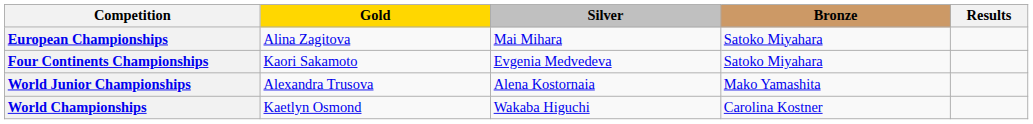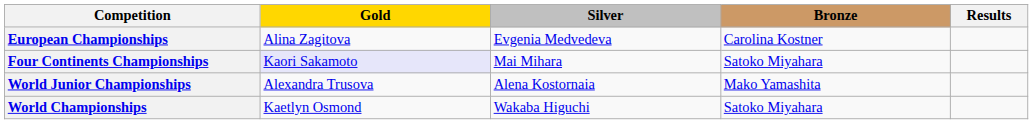(528, 38) Mai Mihara -> (553, 38) Evgenia Medvedeva
(773, 38) Satoko Miyahara -> (773, 38) Carolina Kostner
(310, 61) no background -> (310, 61) lavender background
(553, 61) Evgenia Medvedeva -> (528, 61) Mai Mihara
(773, 107) Carolina Kostner -> (773, 107) Satoko Miyahara
